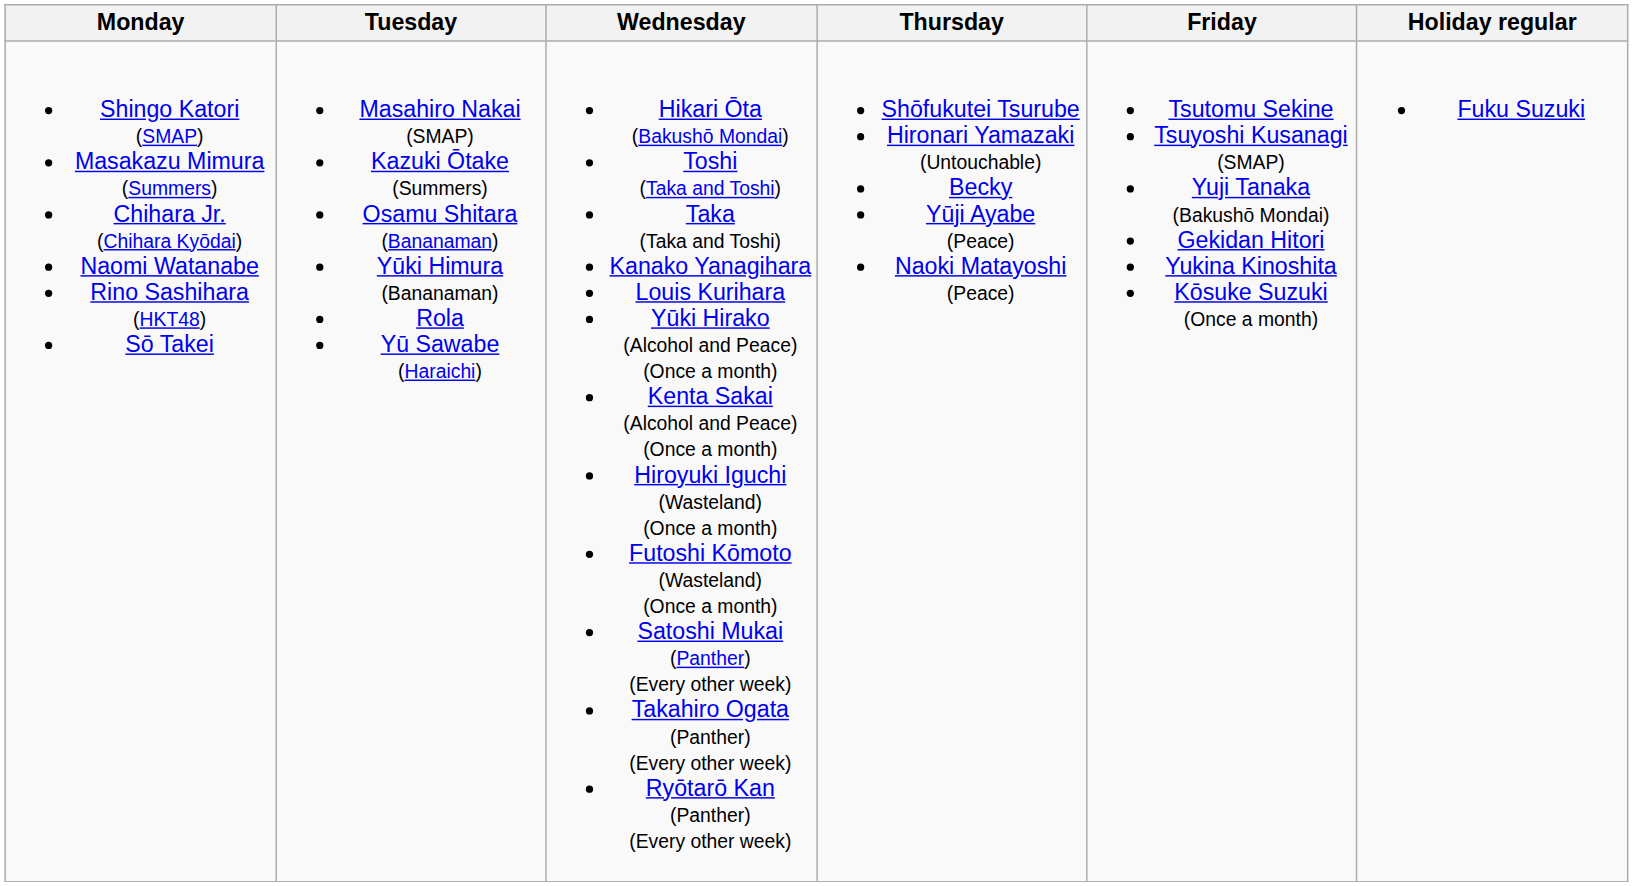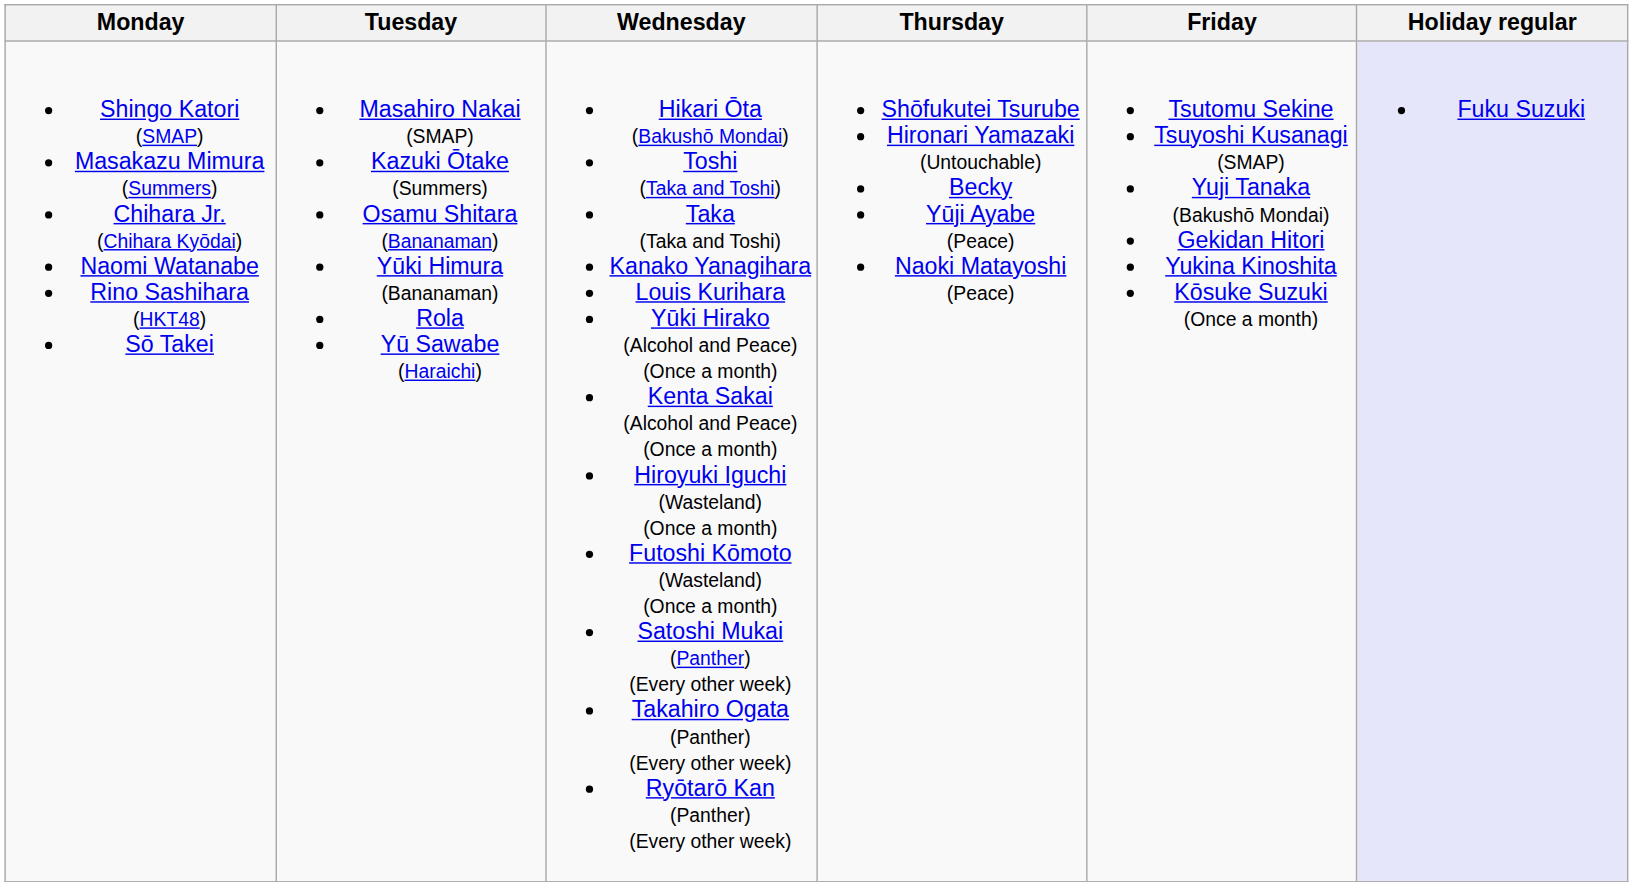(1492, 109) no background -> (1492, 109) lavender background
